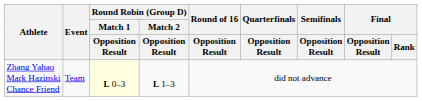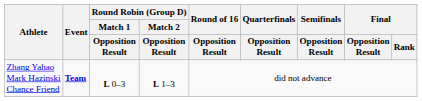(75, 78) normal -> (76, 78) bold
(114, 84) lightyellow background -> (114, 84) no background
